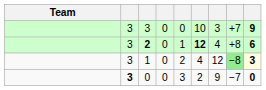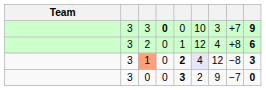(165, 28) normal -> (165, 28) bold
(147, 45) bold -> (147, 45) normal
(200, 45) bold -> (200, 45) normal
(147, 61) no background -> (147, 61) lightsalmon background
(182, 61) normal -> (182, 61) bold
(200, 61) no background -> (200, 61) lavender background
(235, 61) lightgreen background -> (235, 61) no background
(252, 61) lightyellow background -> (252, 61) no background
(130, 77) bold -> (130, 77) normal
(182, 77) normal -> (182, 77) bold
